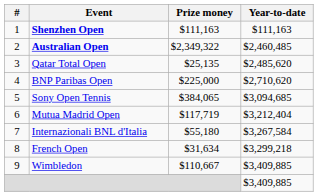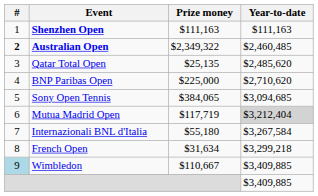(17, 47) normal -> (17, 47) bold
(267, 115) no background -> (267, 115) lightgrey background
(17, 166) no background -> (17, 166) lightblue background
